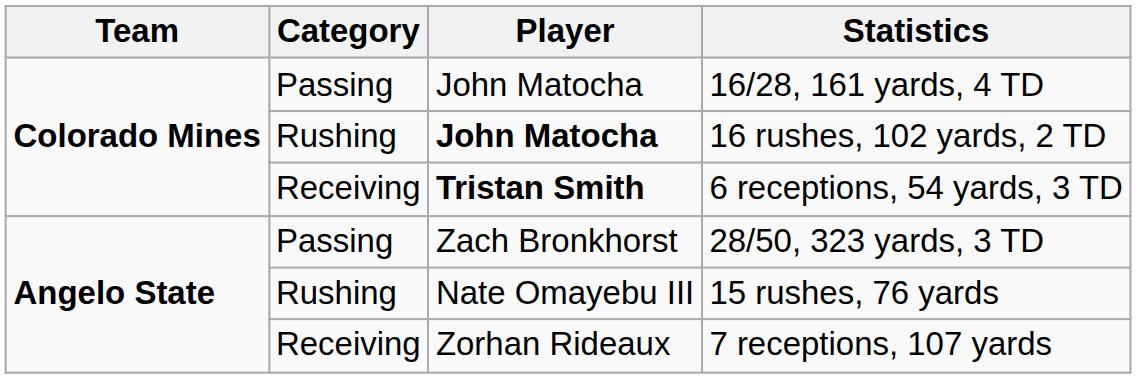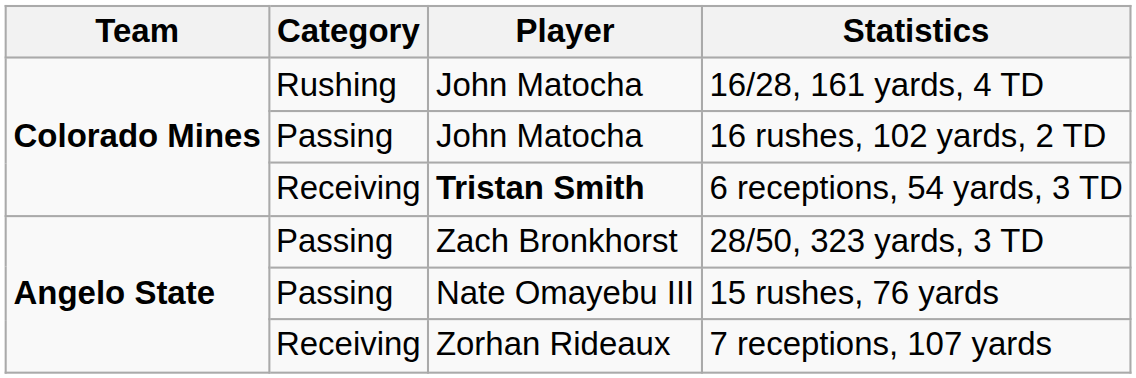(335, 83) Passing -> (336, 83) Rushing
(336, 136) Rushing -> (335, 136) Passing
(547, 136) bold -> (539, 136) normal
(336, 292) Rushing -> (335, 292) Passing
